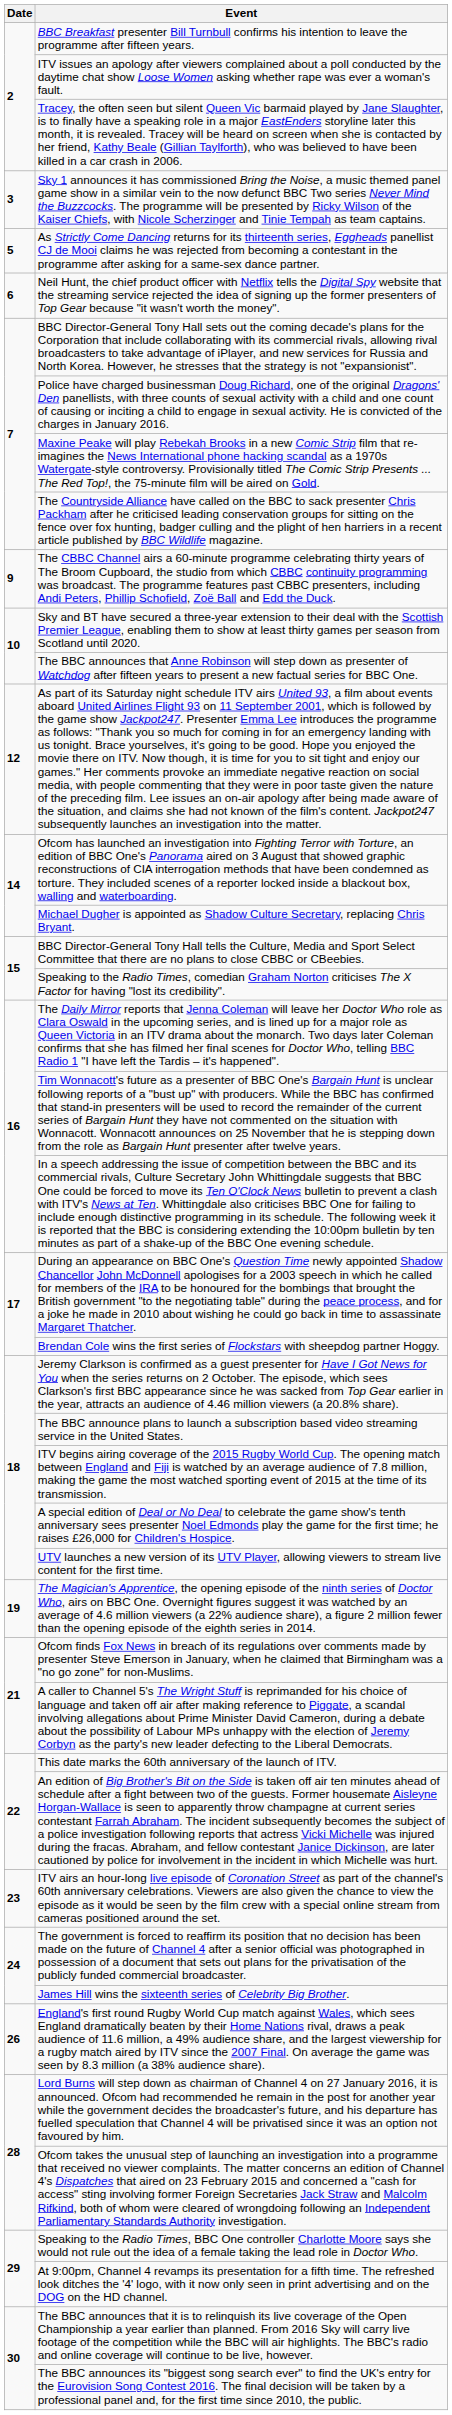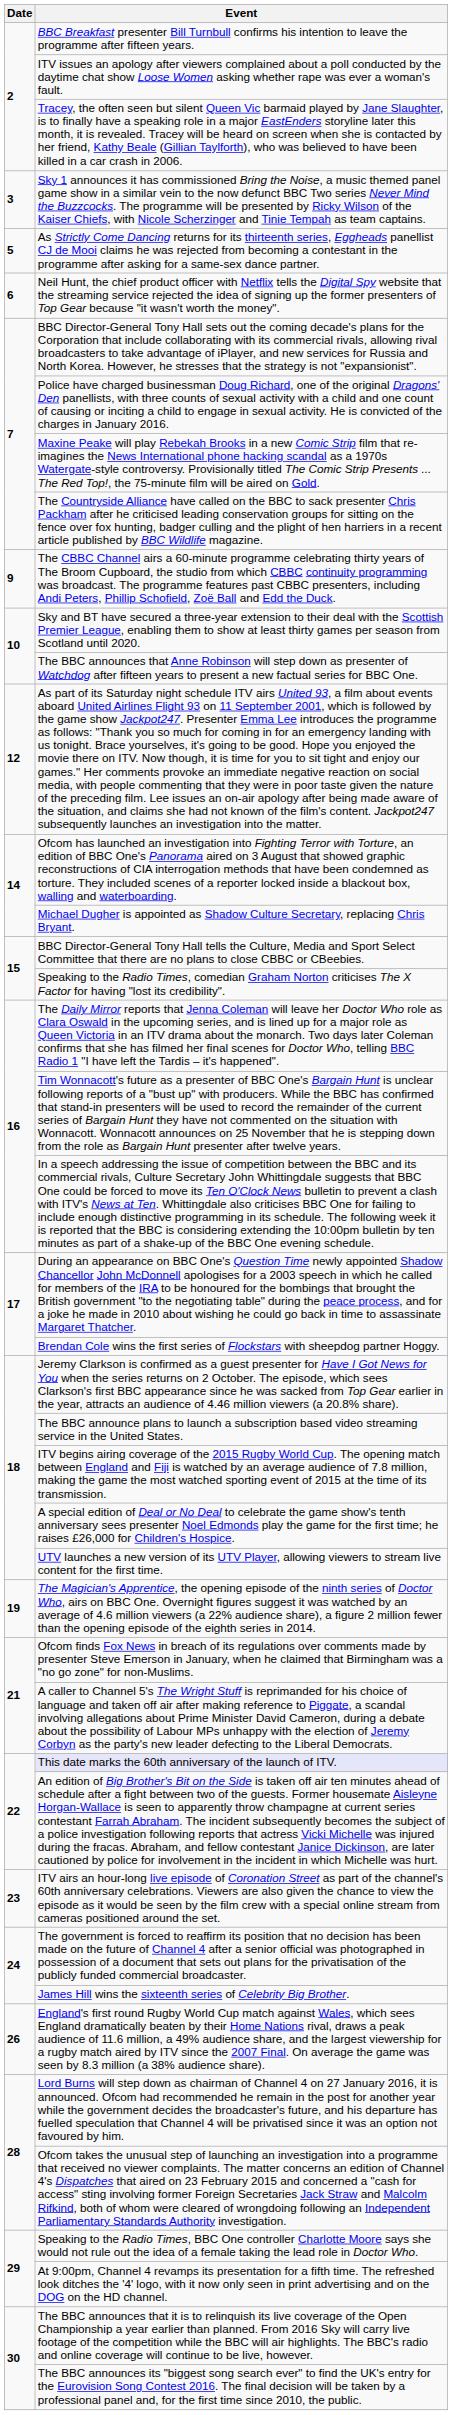(187, 1762) no background -> (187, 1762) lavender background
